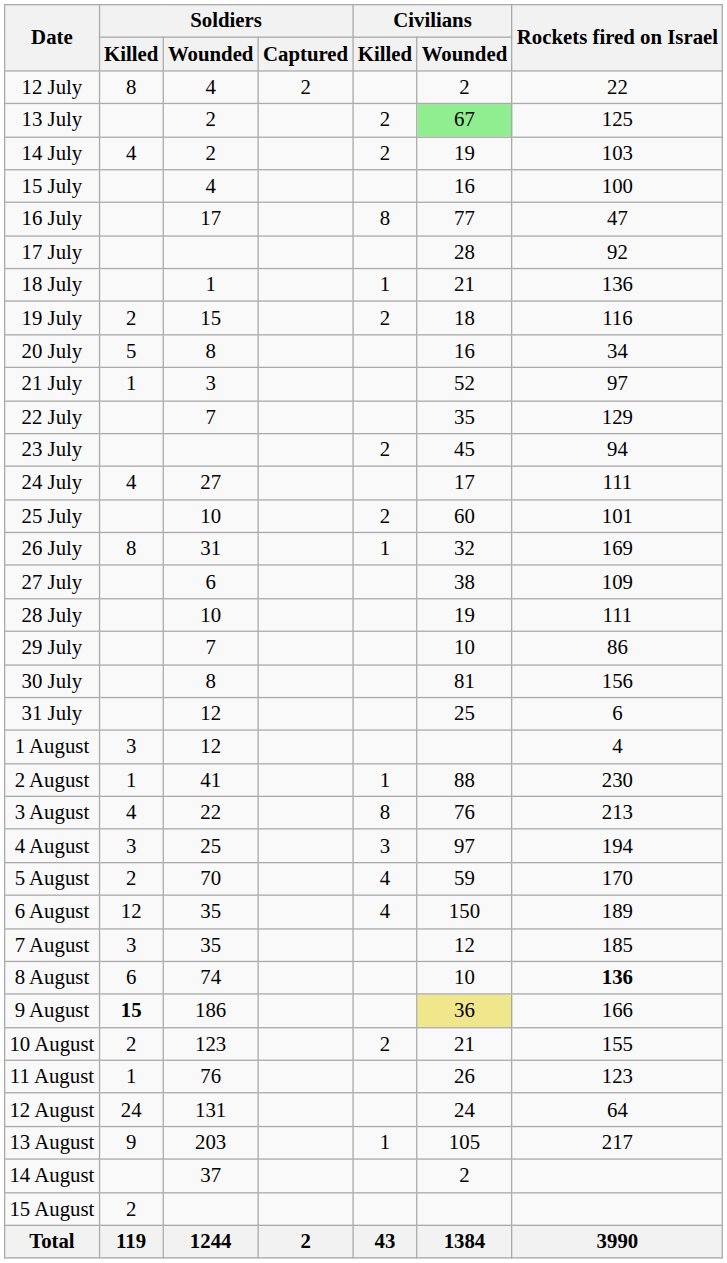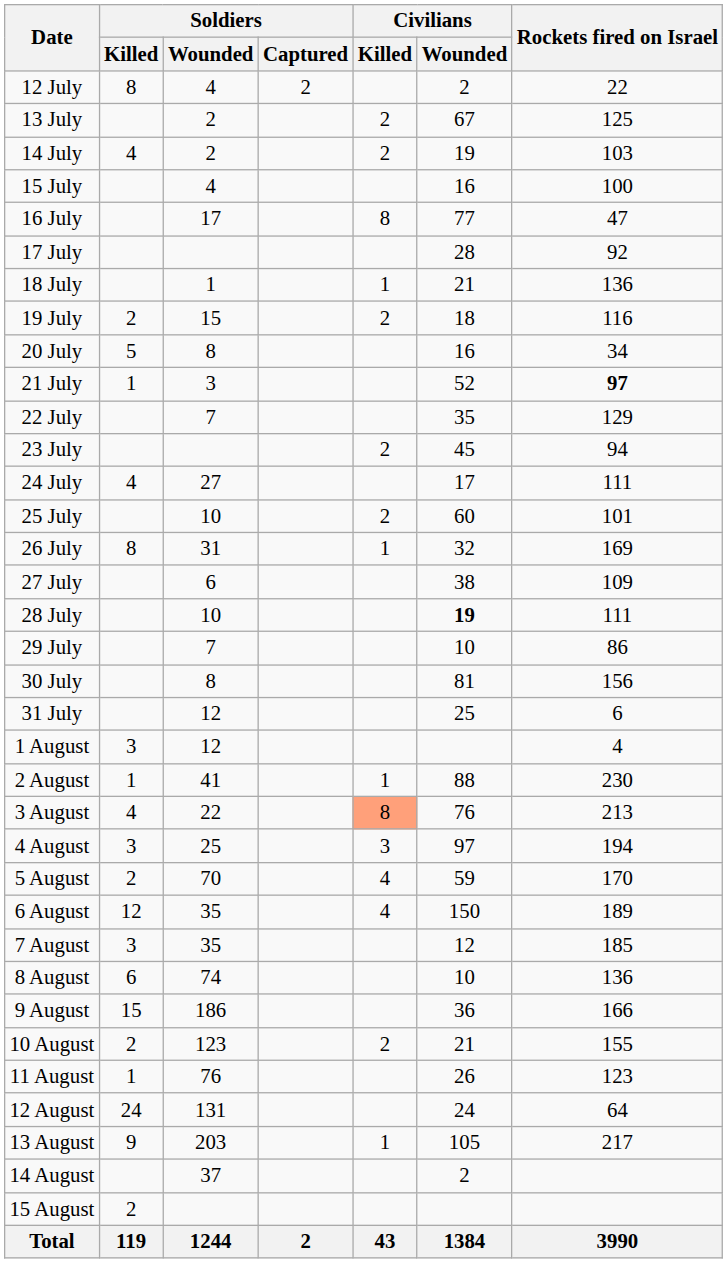(464, 119) lightgreen background -> (464, 119) no background
(617, 383) normal -> (617, 383) bold
(464, 614) normal -> (464, 614) bold
(385, 812) no background -> (385, 812) lightsalmon background
(617, 977) bold -> (617, 977) normal
(131, 1010) bold -> (131, 1010) normal
(464, 1010) khaki background -> (464, 1010) no background
